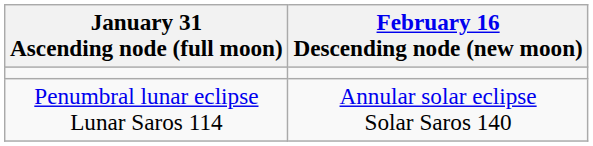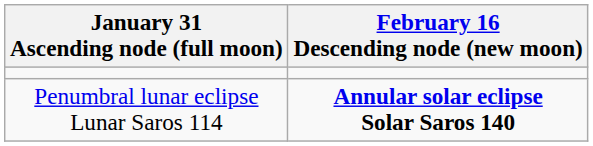(438, 109) normal -> (438, 109) bold
